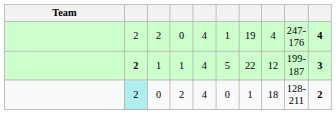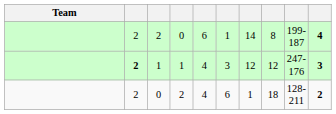(204, 36) 4 -> (204, 36) 6
(250, 36) 19 -> (250, 36) 14
(273, 36) 4 -> (273, 36) 8
(296, 36) 247-176 -> (296, 36) 199-187
(227, 66) 5 -> (227, 66) 3
(250, 66) 22 -> (250, 66) 12
(296, 66) 199-187 -> (296, 66) 247-176
(136, 95) paleturquoise background -> (136, 95) no background
(227, 95) 0 -> (227, 95) 6
